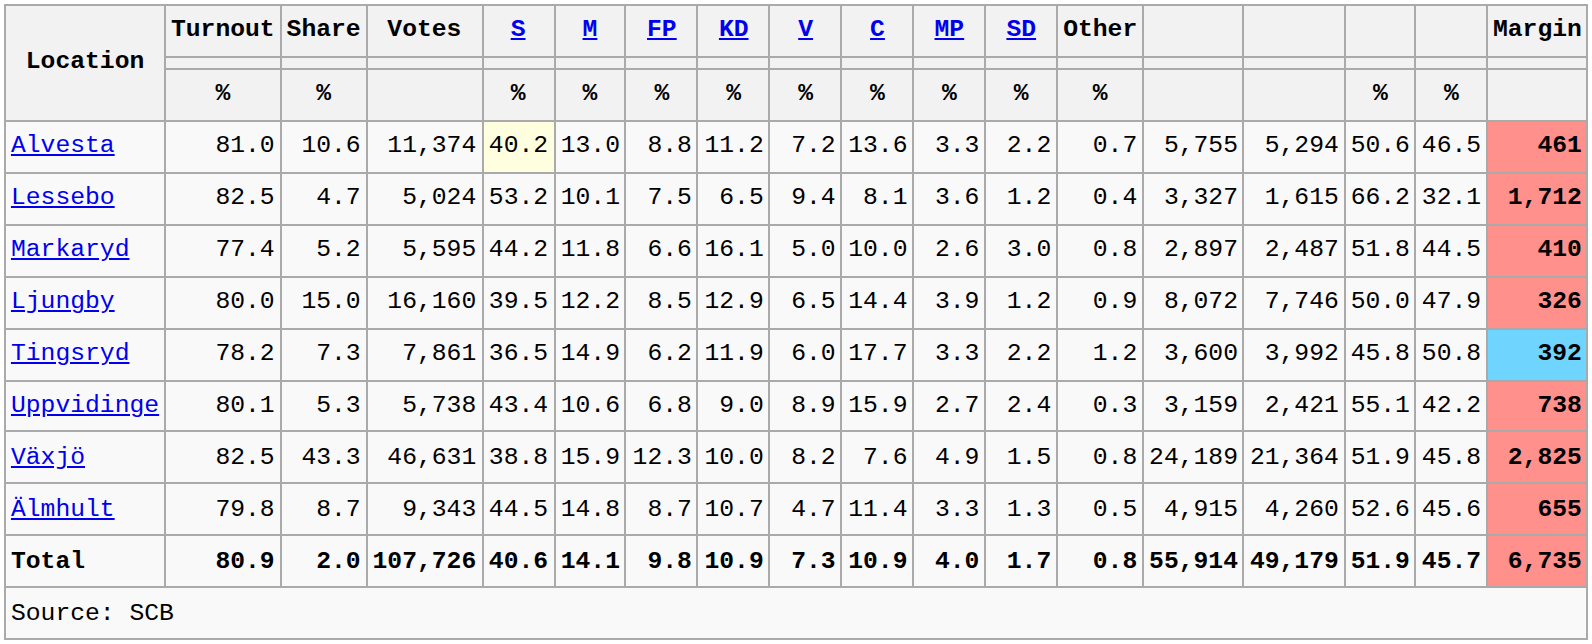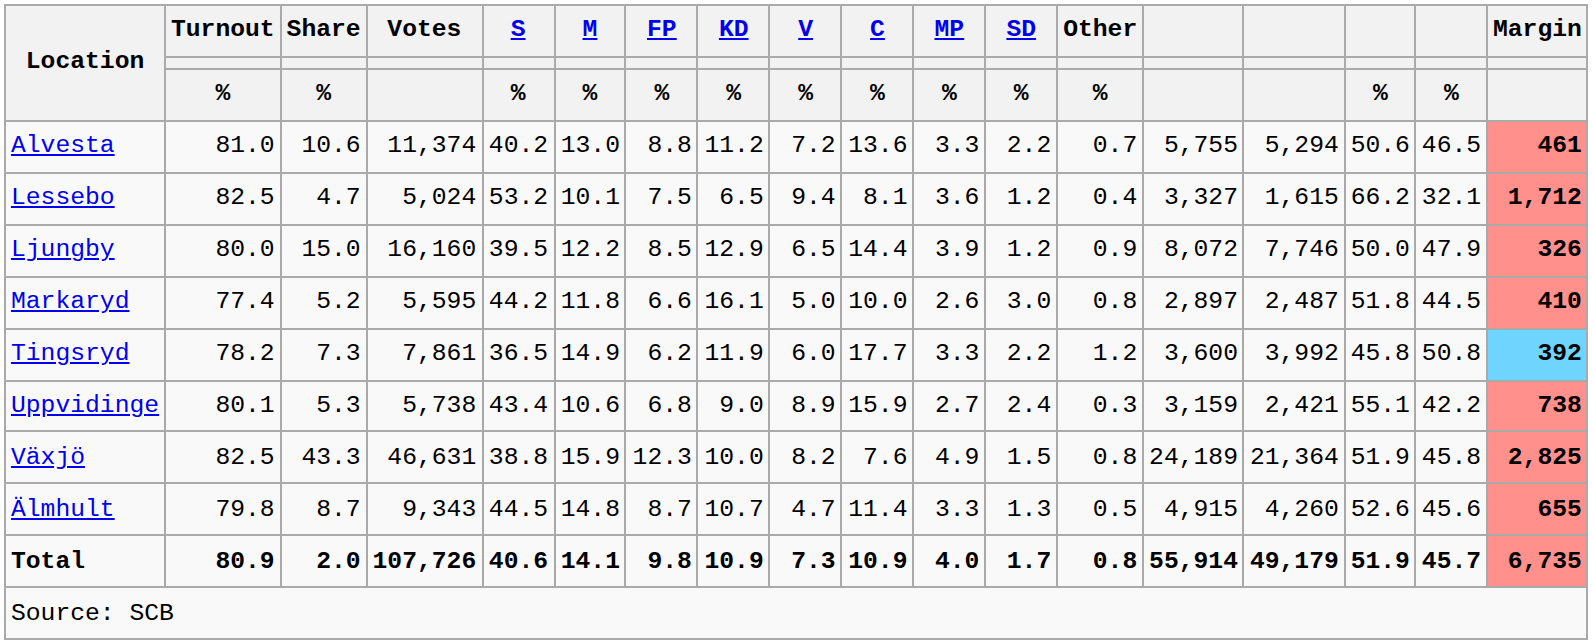(518, 147) lightyellow background -> (518, 147) no background
rows swapped: (63, 303) <-> (70, 251)
